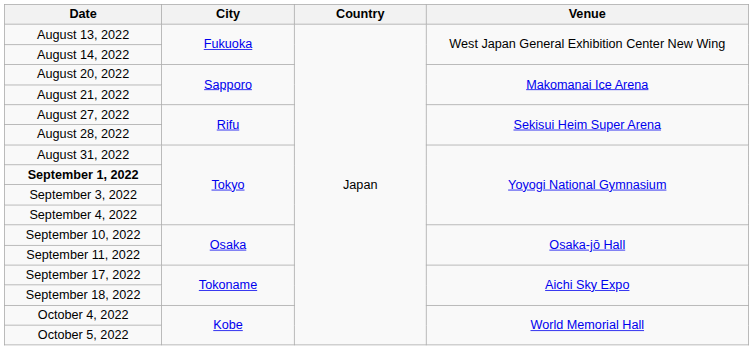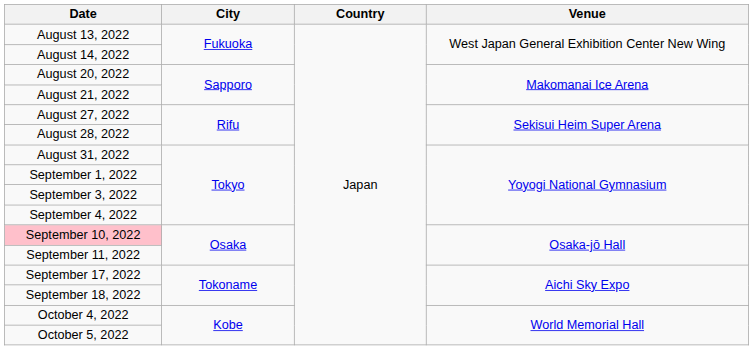(83, 174) bold -> (83, 174) normal
(83, 235) no background -> (83, 235) pink background
